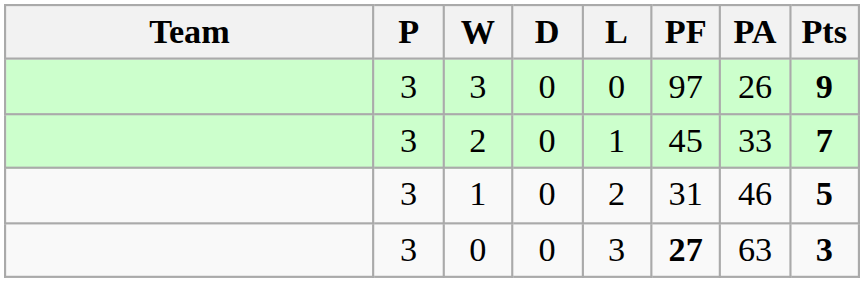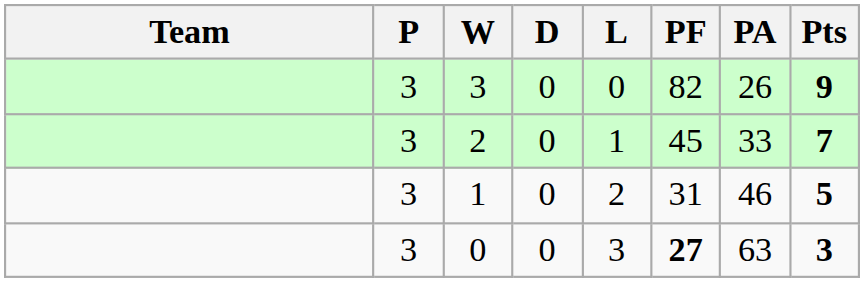(686, 85) 97 -> (686, 85) 82
